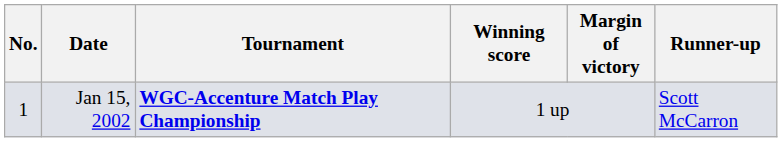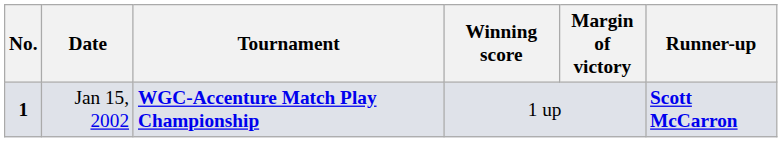(23, 109) normal -> (23, 109) bold
(698, 109) normal -> (694, 109) bold
